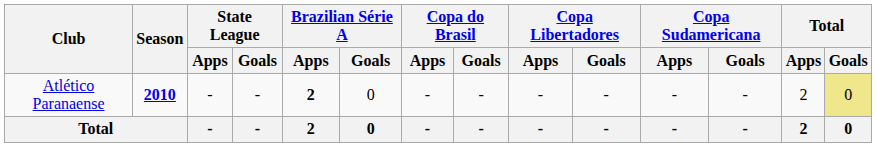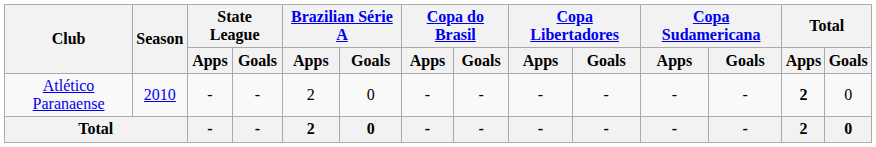(160, 94) bold -> (160, 94) normal
(311, 94) bold -> (311, 94) normal
(803, 94) normal -> (803, 94) bold
(848, 94) khaki background -> (848, 94) no background
